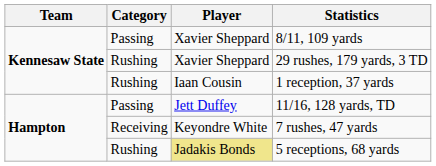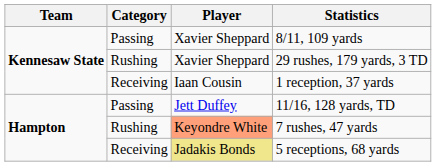(134, 82) Rushing -> (139, 82) Receiving
(139, 127) Receiving -> (134, 127) Rushing
(221, 127) no background -> (221, 127) lightsalmon background
(134, 149) Rushing -> (139, 149) Receiving
